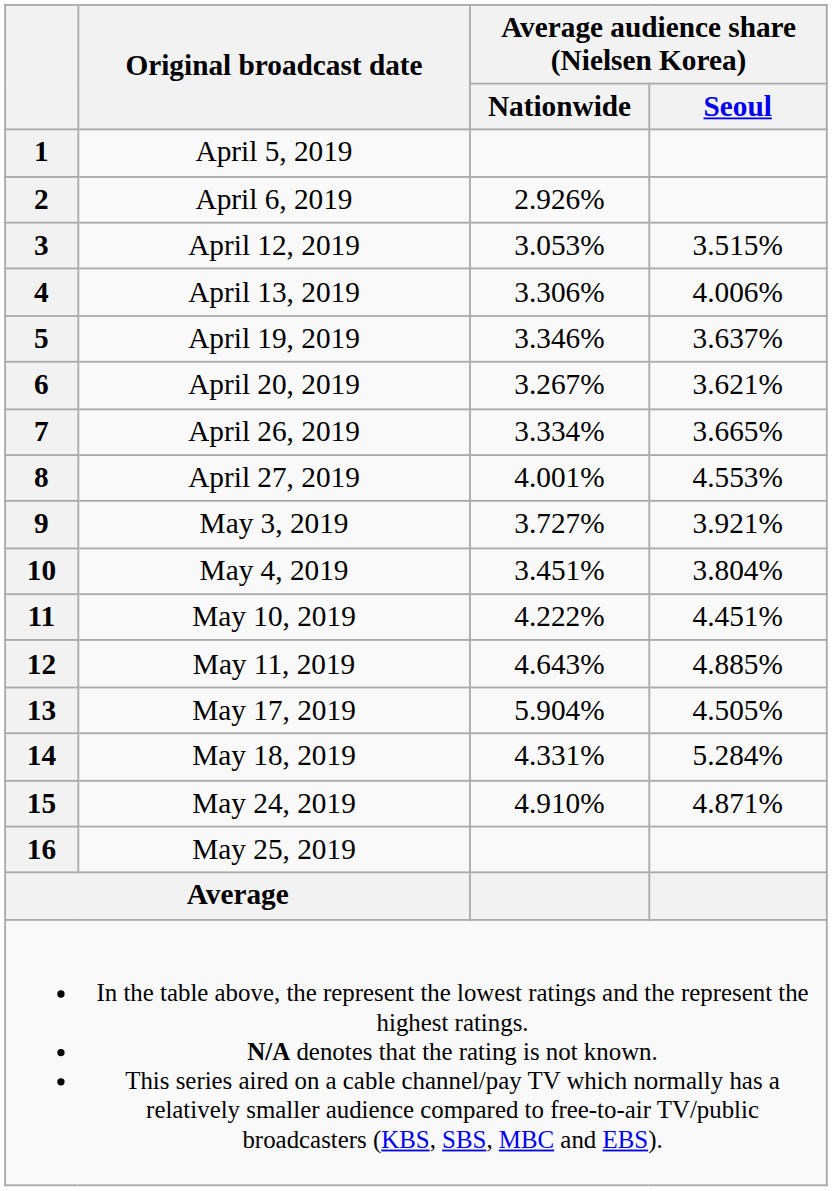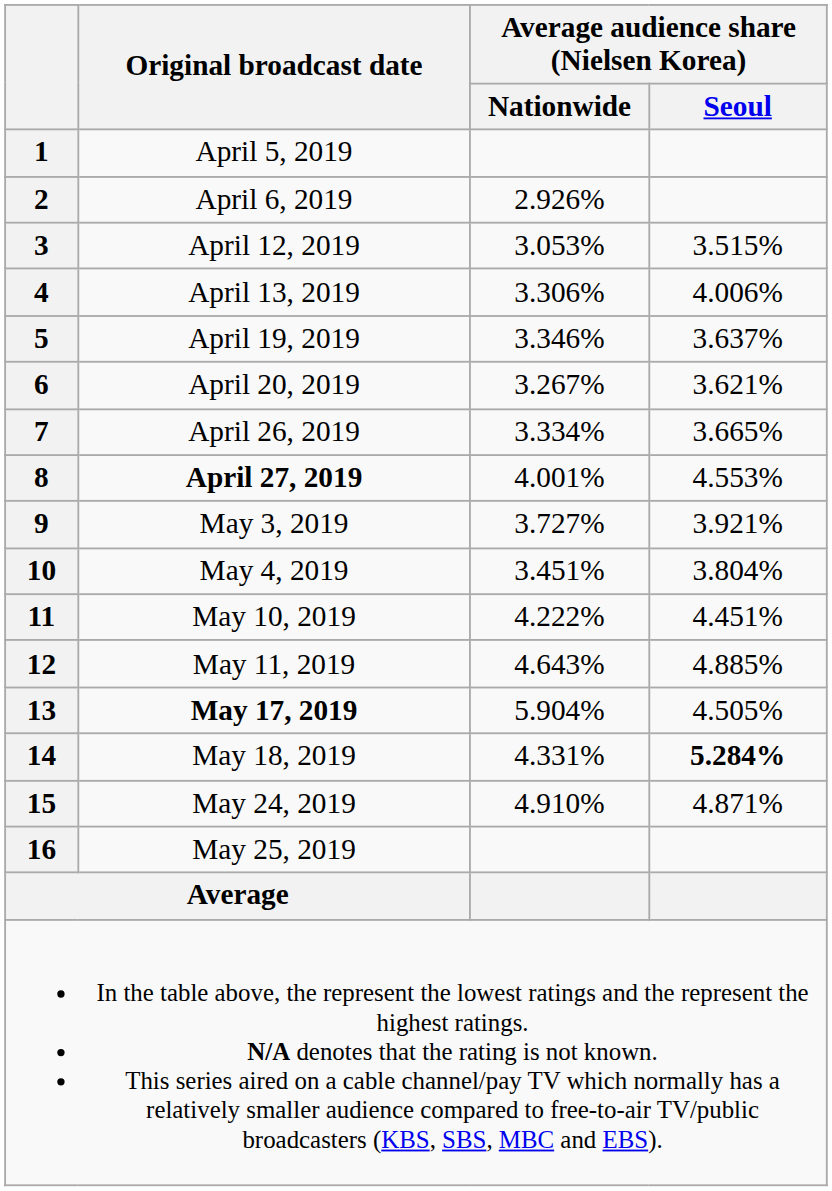(274, 477) normal -> (274, 477) bold
(274, 709) normal -> (274, 709) bold
(738, 756) normal -> (738, 756) bold
